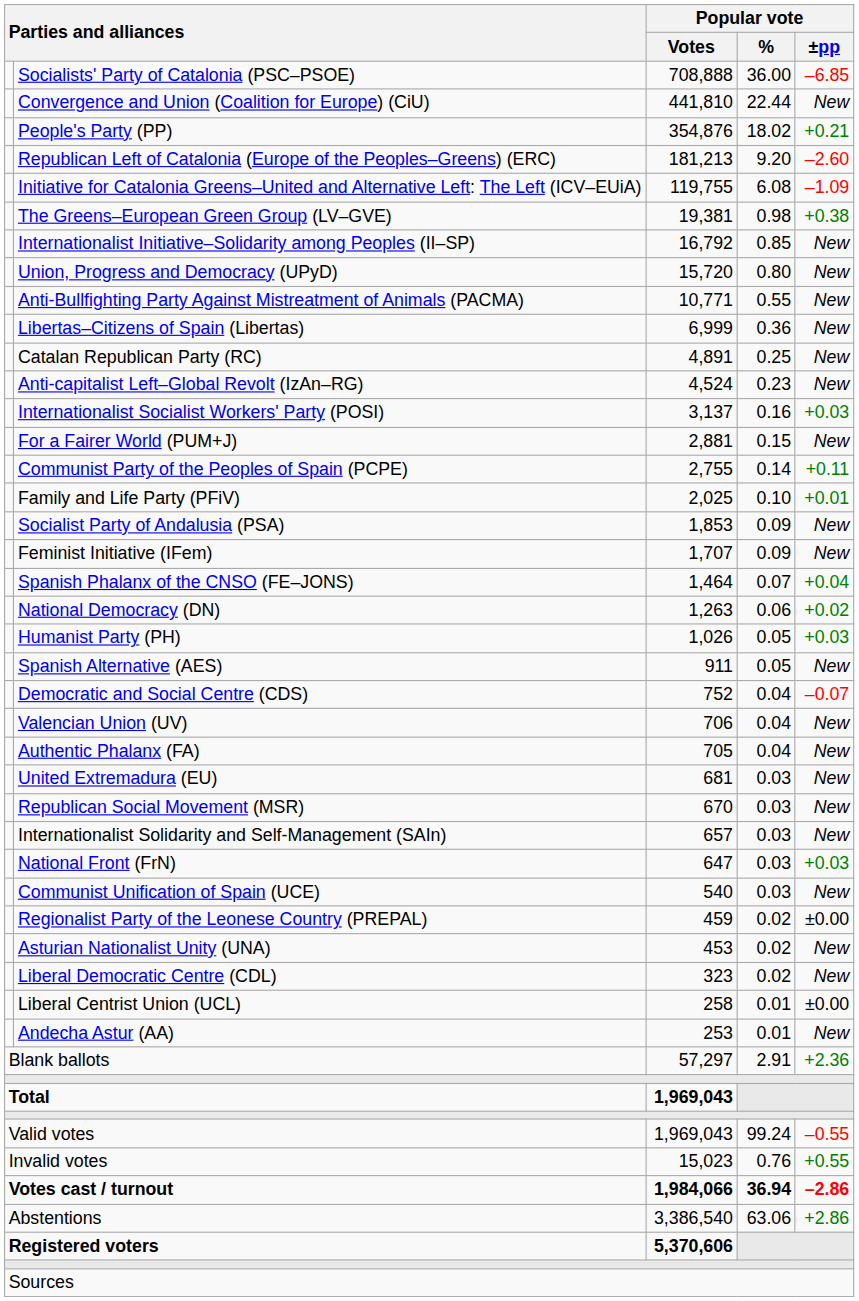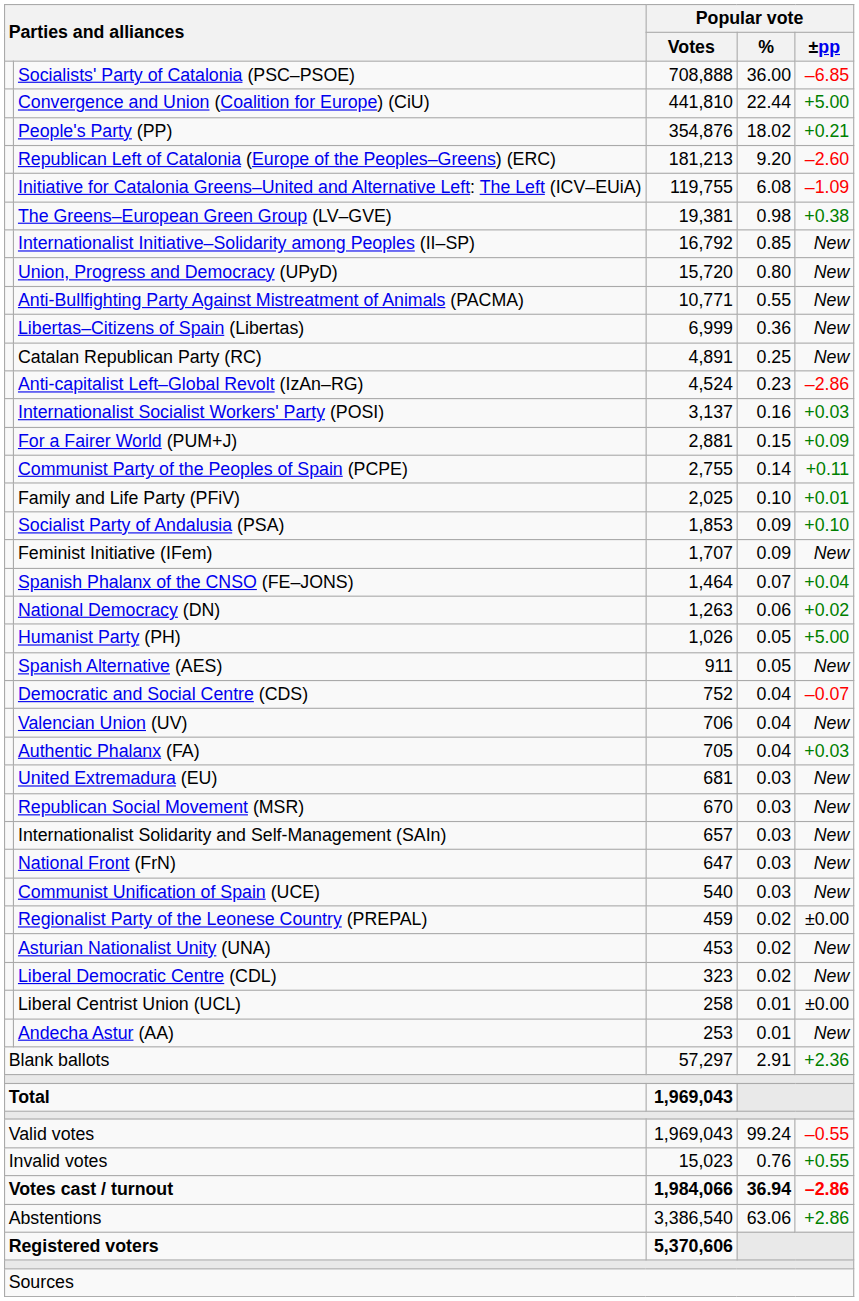(831, 103) New -> (827, 103) +5.00
(831, 384) New -> (827, 384) –2.86
(831, 441) New -> (827, 441) +0.09
(831, 525) New -> (827, 525) +0.10
(827, 638) +0.03 -> (827, 638) +5.00
(831, 750) New -> (827, 750) +0.03
(827, 863) +0.03 -> (831, 863) New
